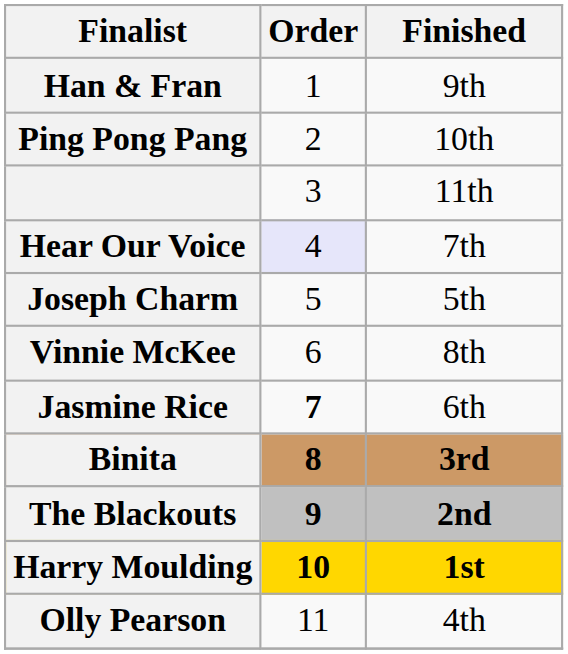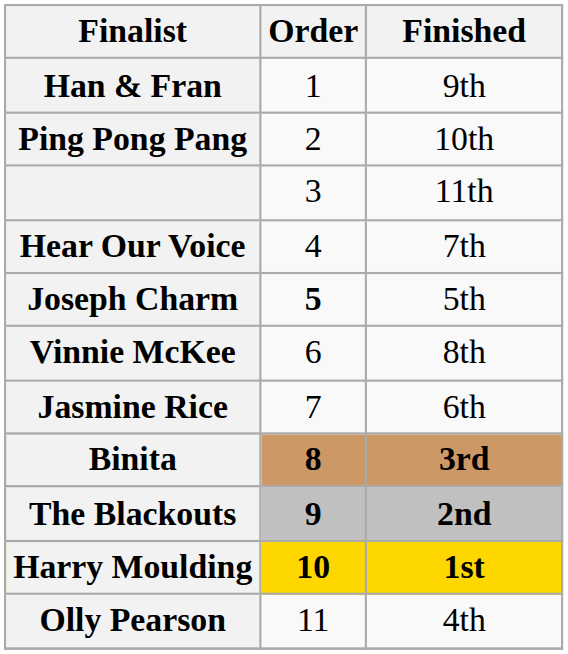(313, 245) lavender background -> (313, 245) no background
(313, 298) normal -> (313, 298) bold
(313, 406) bold -> (313, 406) normal
